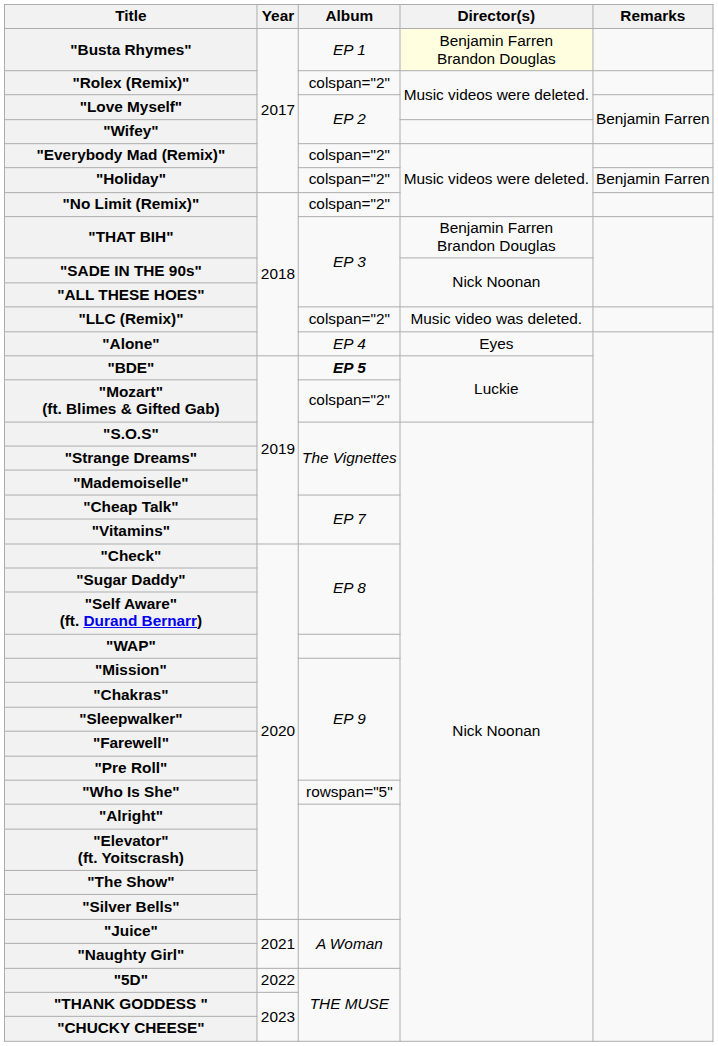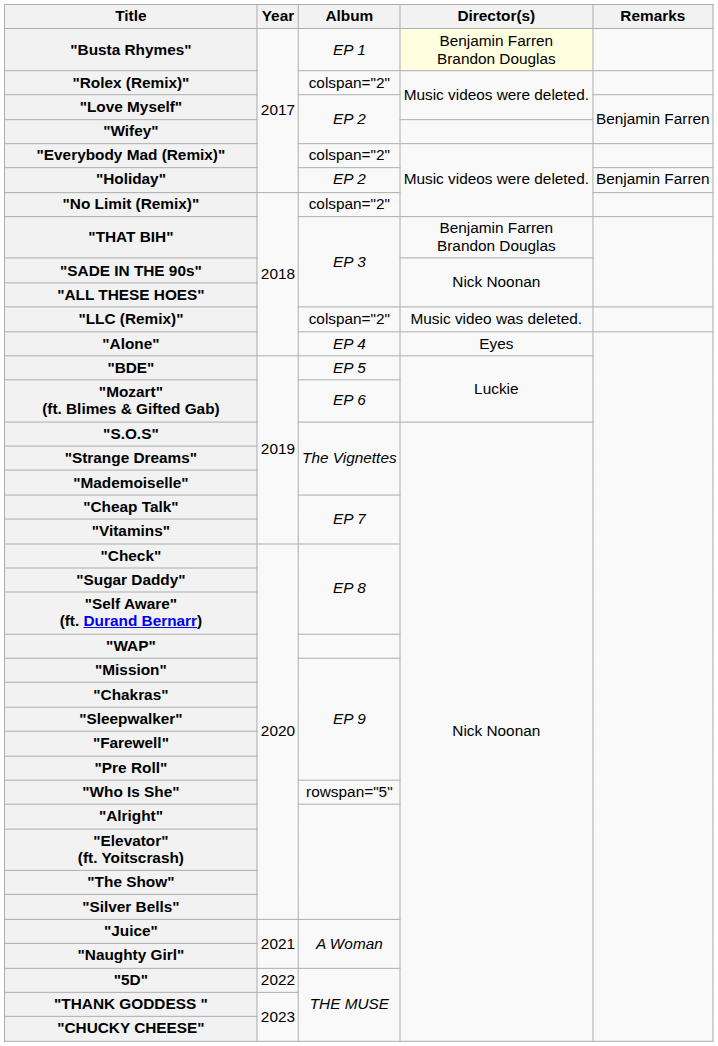(349, 180) colspan="2" -> (349, 180) EP 2
(349, 367) bold -> (349, 367) normal
(349, 400) colspan="2" -> (349, 400) EP 6
